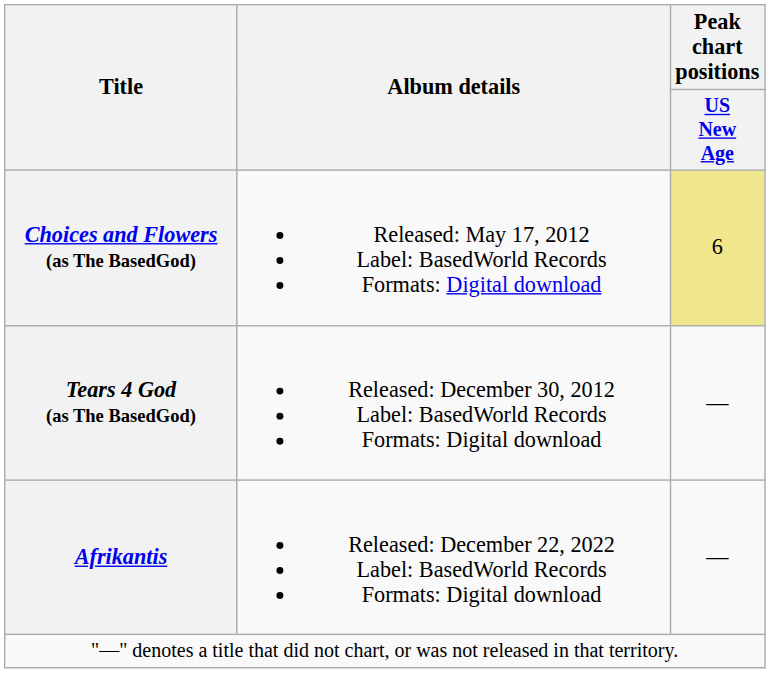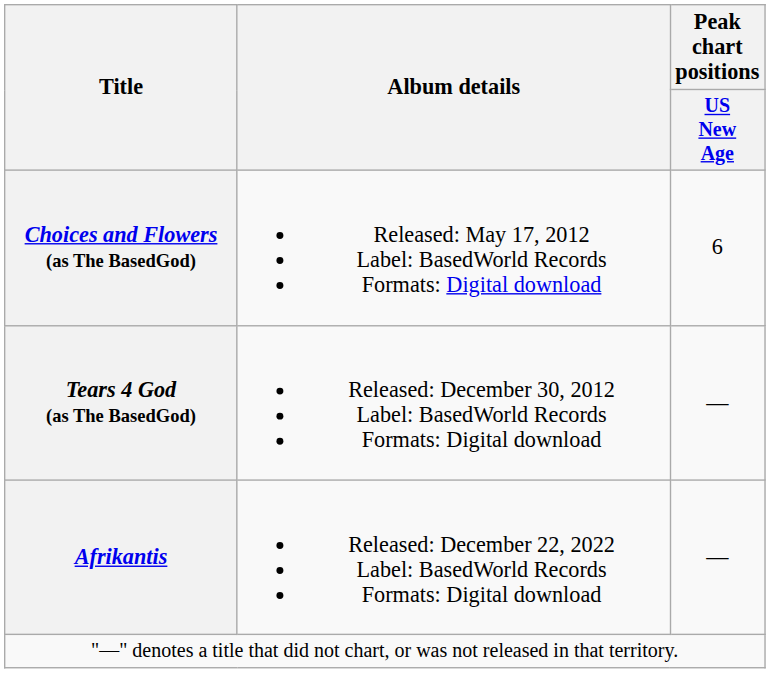(717, 247) khaki background -> (717, 247) no background
